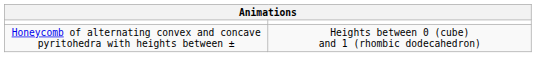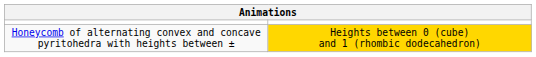(400, 38) no background -> (400, 38) gold background
